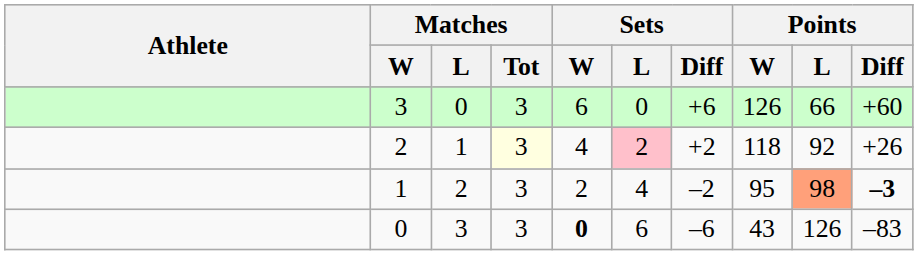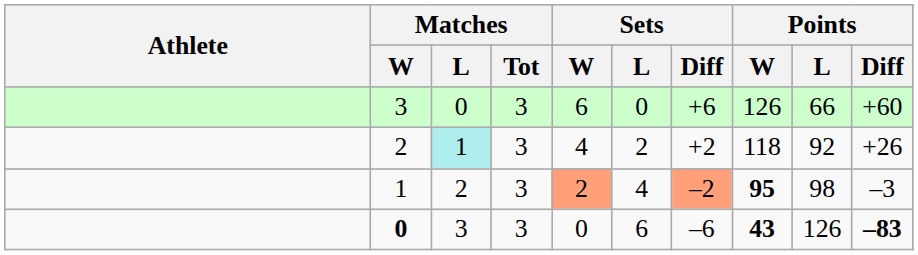(461, 147) no background -> (461, 147) paleturquoise background
(521, 147) lightyellow background -> (521, 147) no background
(642, 147) pink background -> (642, 147) no background
(581, 188) no background -> (581, 188) lightsalmon background
(702, 188) no background -> (702, 188) lightsalmon background
(762, 188) normal -> (762, 188) bold
(822, 188) lightsalmon background -> (822, 188) no background
(882, 188) bold -> (882, 188) normal
(401, 229) normal -> (401, 229) bold
(581, 229) bold -> (581, 229) normal
(762, 229) normal -> (762, 229) bold
(882, 229) normal -> (882, 229) bold
